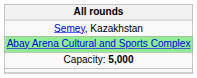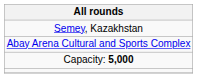(99, 44) lightgreen background -> (99, 44) no background
